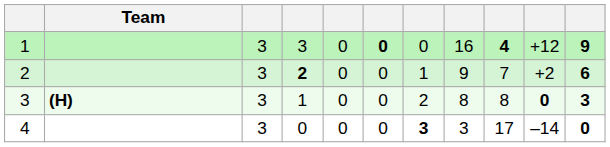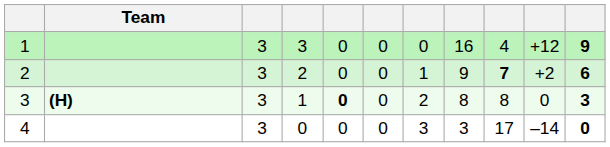(383, 45) bold -> (383, 45) normal
(504, 45) bold -> (504, 45) normal
(302, 73) bold -> (302, 73) normal
(504, 73) normal -> (504, 73) bold
(343, 100) normal -> (343, 100) bold
(545, 100) bold -> (545, 100) normal
(424, 127) bold -> (424, 127) normal
